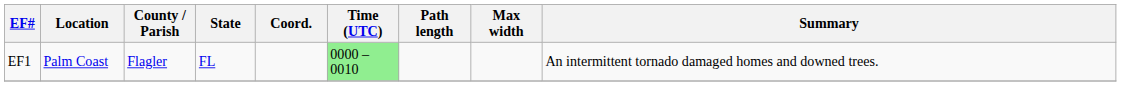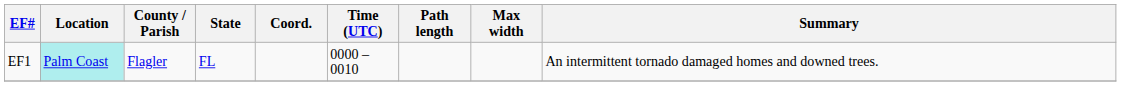(76, 61) no background -> (76, 61) paleturquoise background
(350, 61) lightgreen background -> (350, 61) no background
